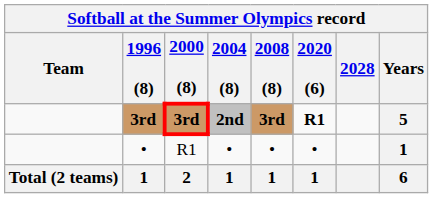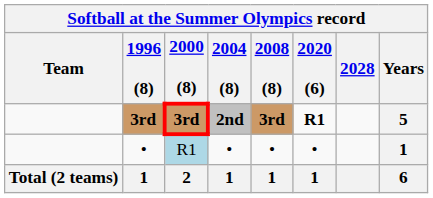(187, 149) no background -> (187, 149) lightblue background
